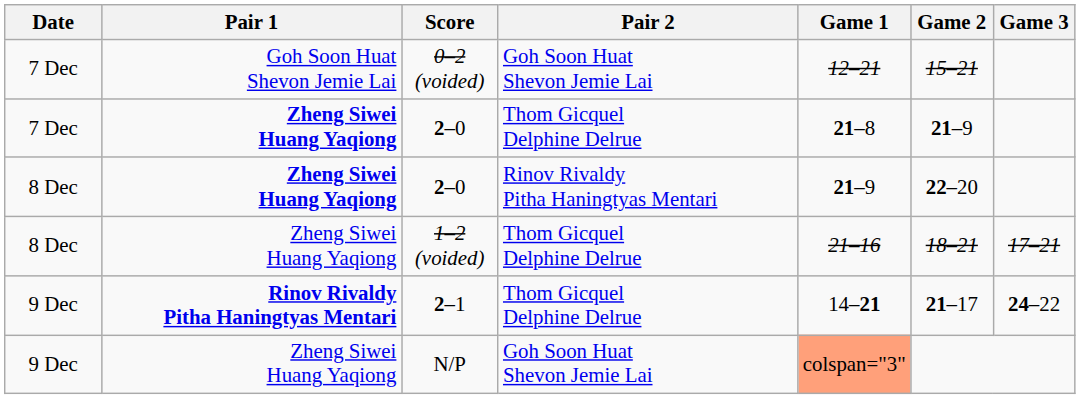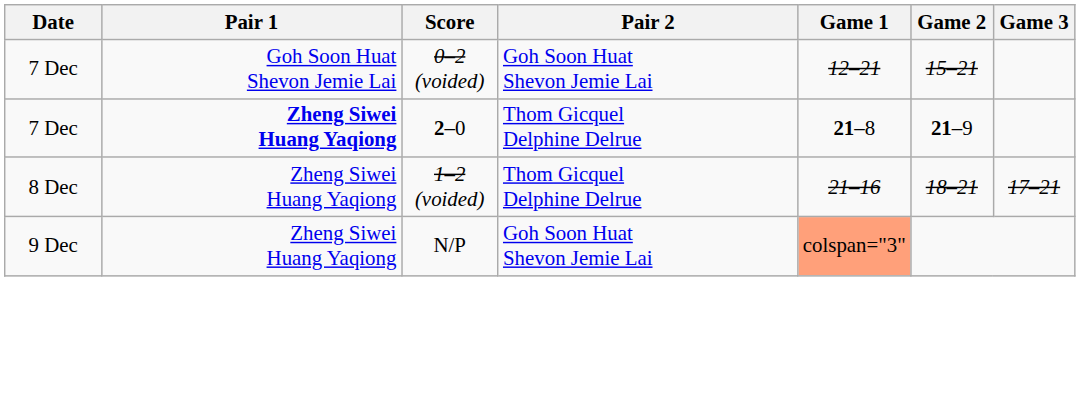- row: (53, 187)
- row: (53, 305)
